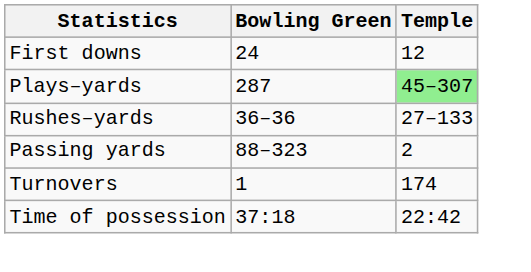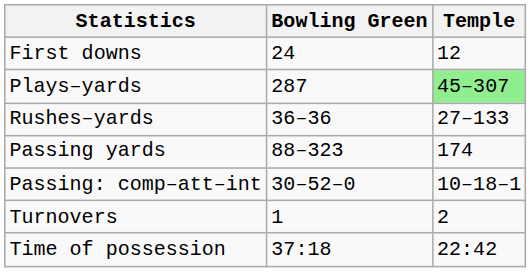(407, 152) 2 -> (455, 152) 174
+ row: (136, 184)
(419, 184) 174 -> (443, 217) 2
